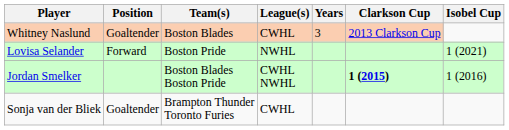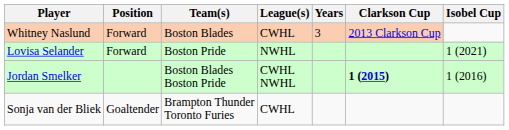(133, 32) Goaltender -> (126, 32) Forward
